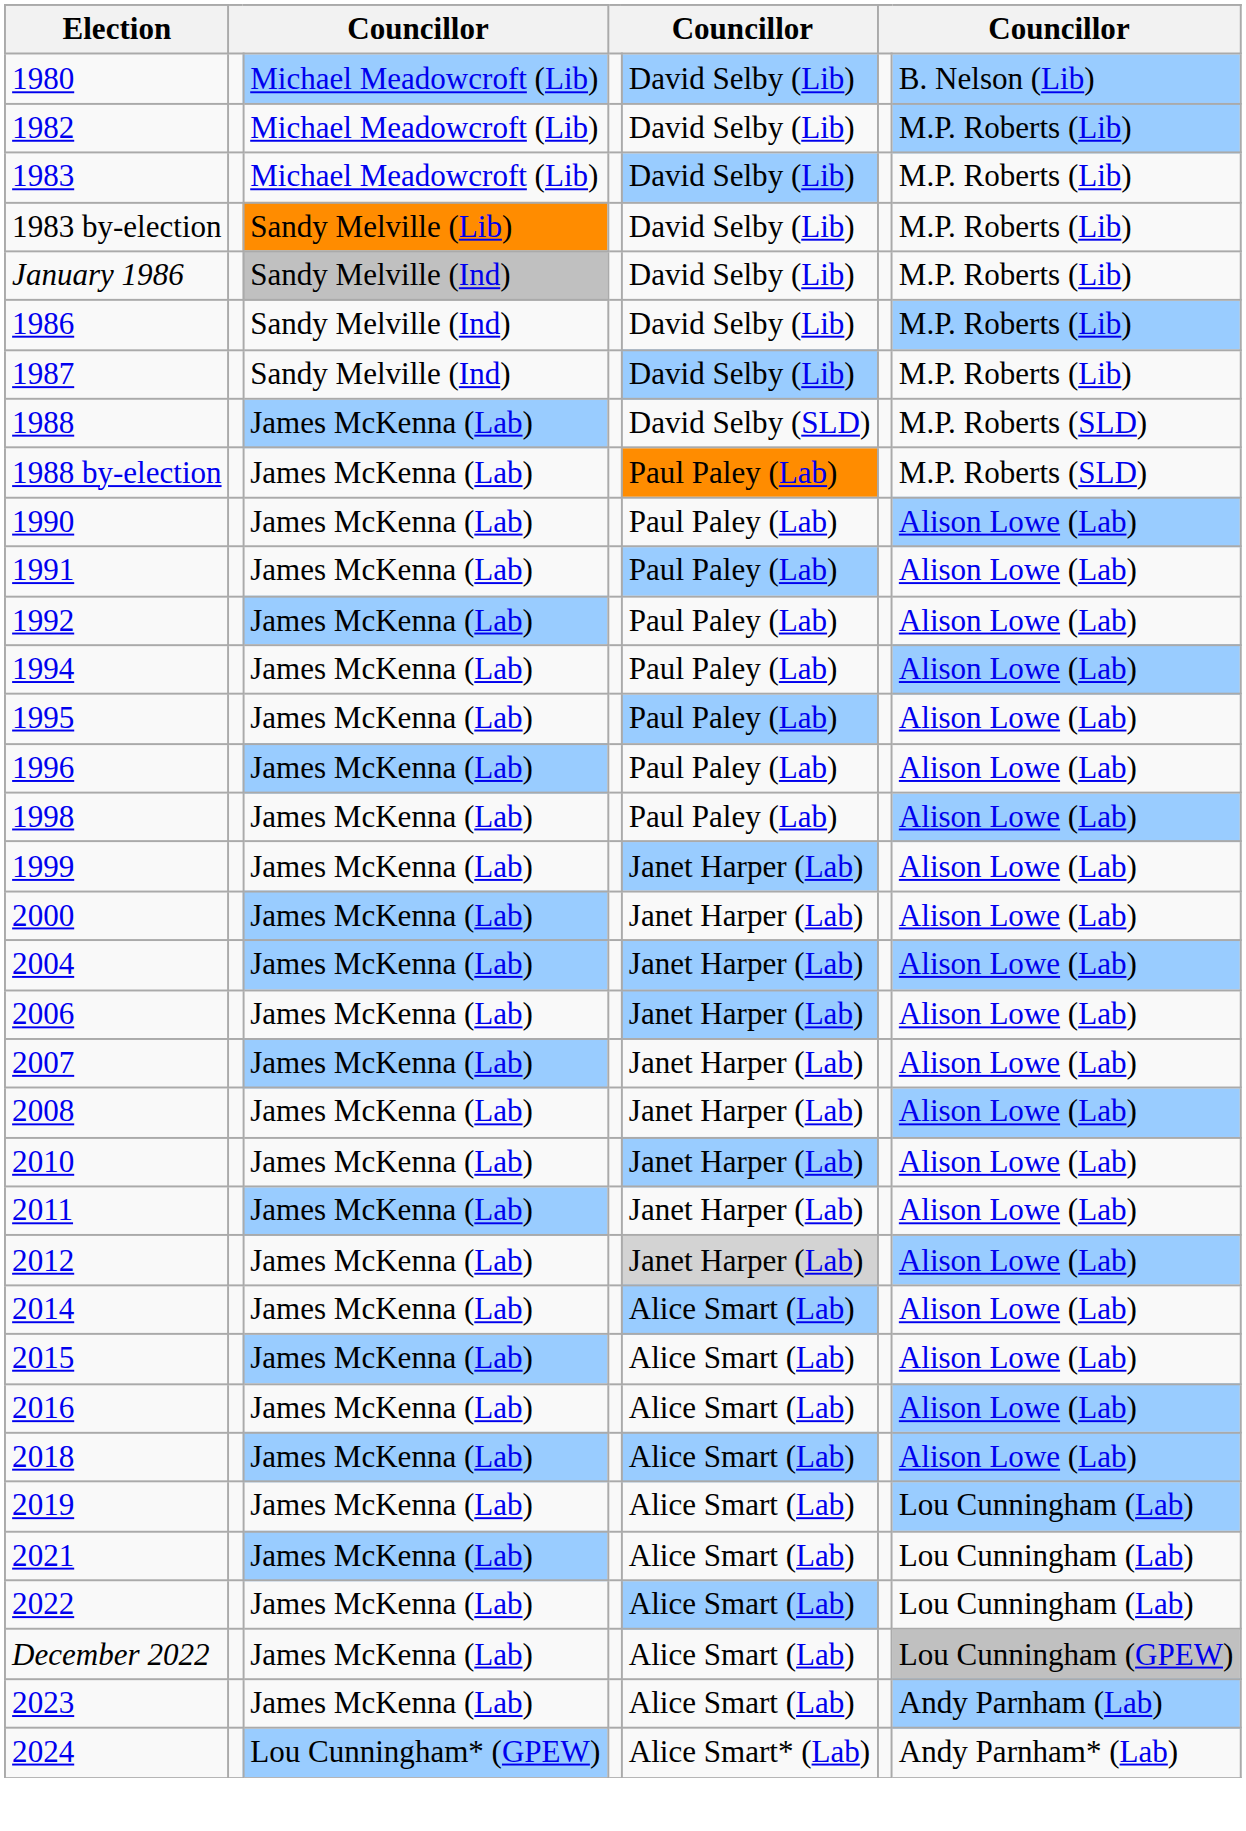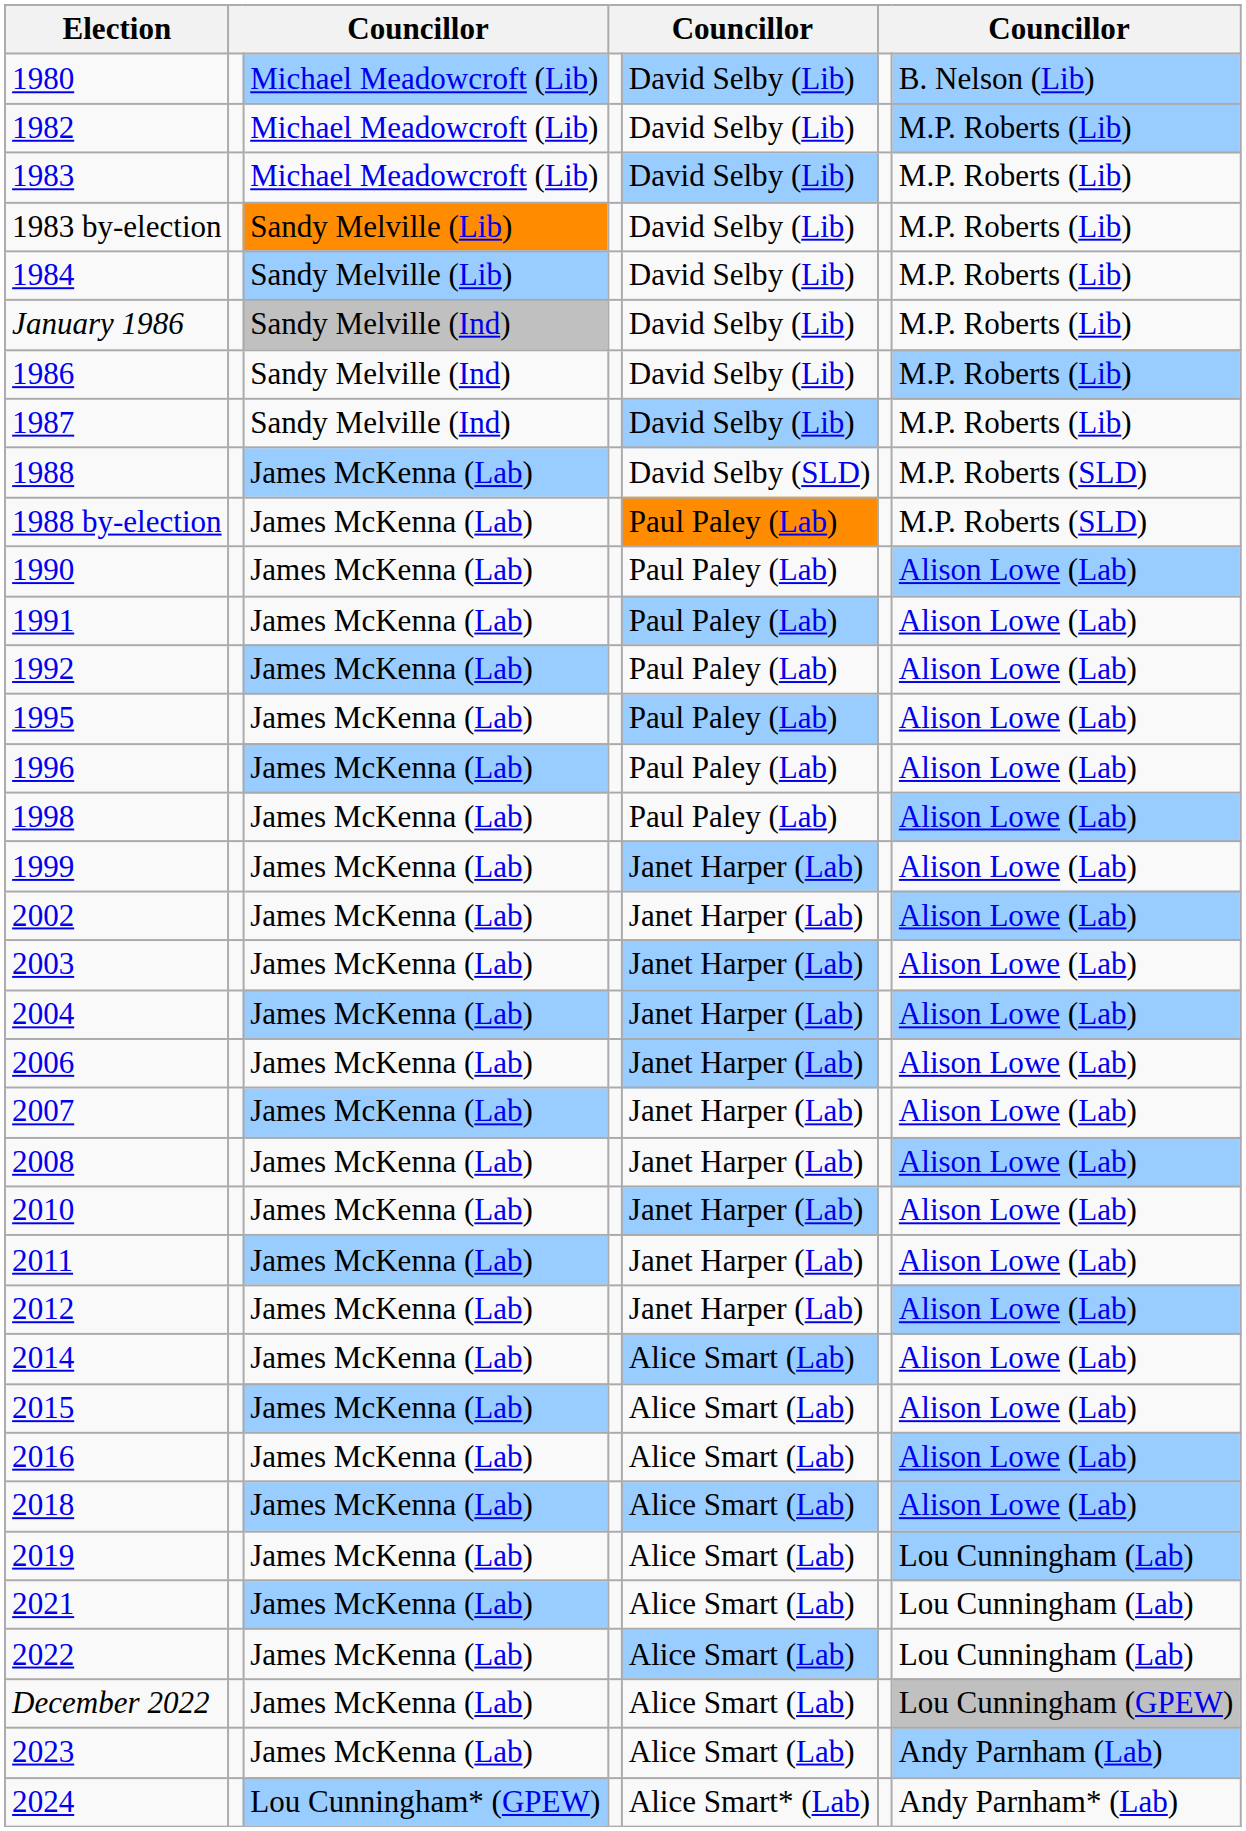+ row: (43, 275)
- row: (43, 669)
- row: (43, 915)
+ row: (43, 915)
+ row: (43, 964)
(746, 1259) lightgrey background -> (746, 1309) no background
